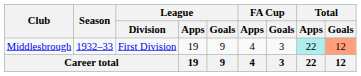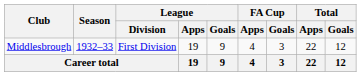(311, 46) paleturquoise background -> (311, 46) no background
(341, 46) lightsalmon background -> (341, 46) no background
